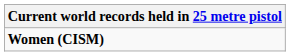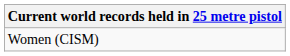(56, 39) bold -> (53, 39) normal
